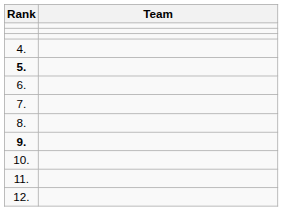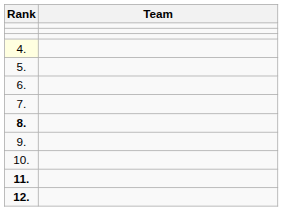(21, 49) no background -> (21, 49) lightyellow background
(21, 67) bold -> (21, 67) normal
(21, 123) normal -> (21, 123) bold
(21, 141) bold -> (21, 141) normal
(21, 178) normal -> (21, 178) bold
(21, 197) normal -> (21, 197) bold
